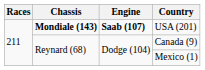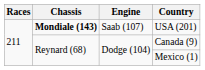(123, 27) bold -> (122, 27) normal
